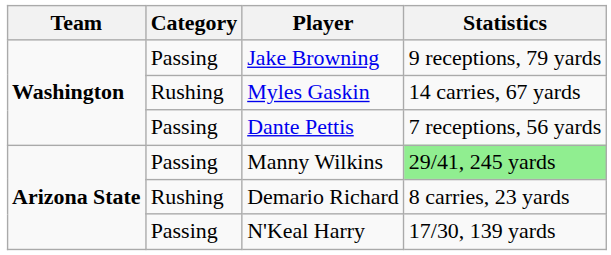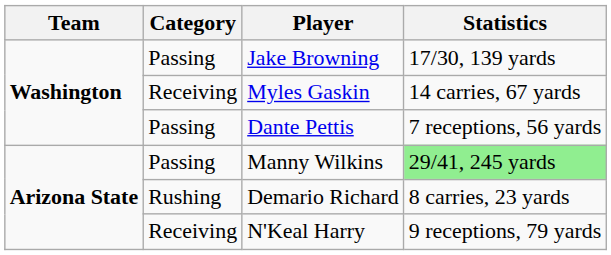(505, 57) 9 receptions, 79 yards -> (482, 57) 17/30, 139 yards
(187, 92) Rushing -> (193, 92) Receiving
(184, 231) Passing -> (193, 231) Receiving
(482, 231) 17/30, 139 yards -> (505, 231) 9 receptions, 79 yards
